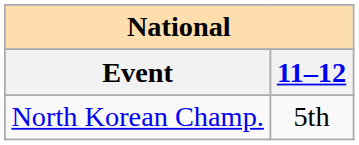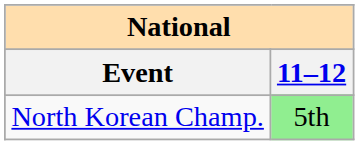(312, 116) no background -> (312, 116) lightgreen background
